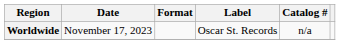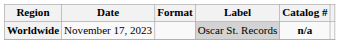(238, 30) no background -> (238, 30) lightgrey background
(305, 30) normal -> (305, 30) bold
